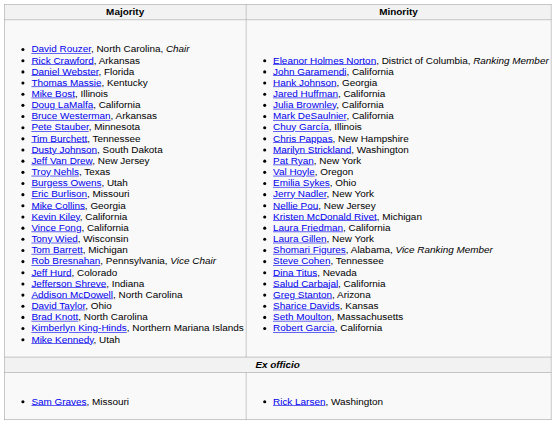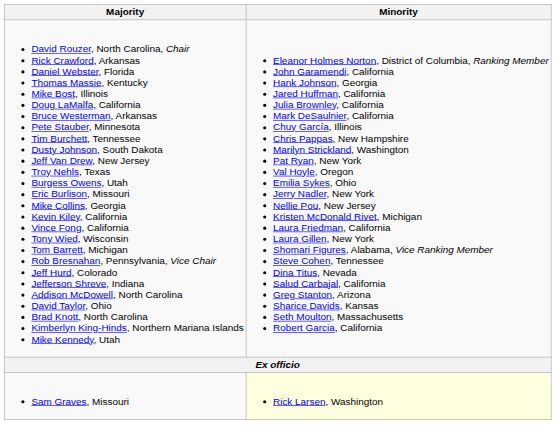(398, 402) no background -> (398, 402) lightyellow background
